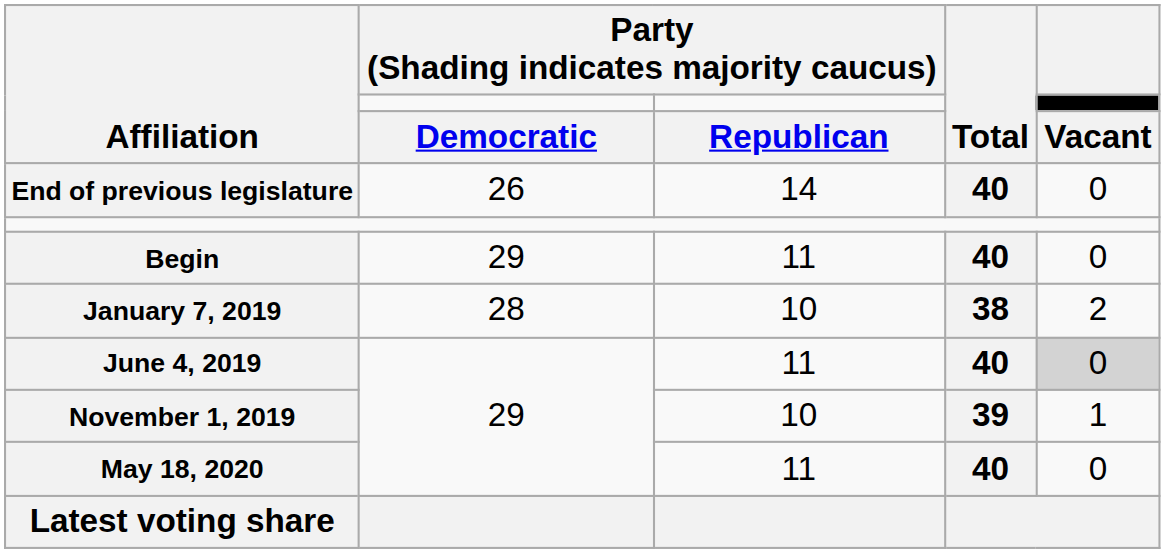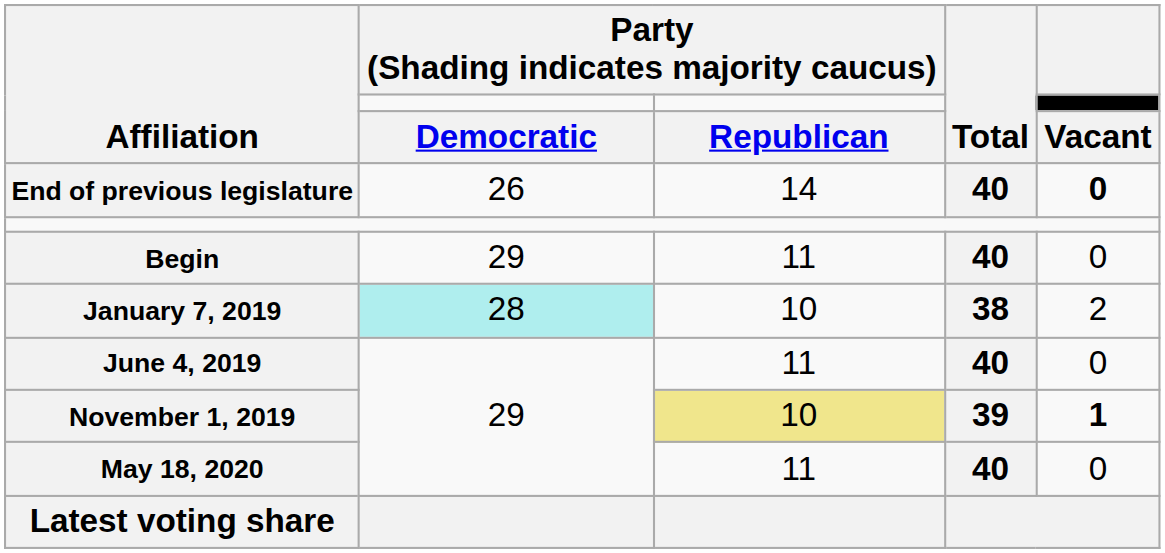(1098, 189) normal -> (1098, 189) bold
(506, 310) no background -> (506, 310) paleturquoise background
(1098, 362) lightgrey background -> (1098, 362) no background
(799, 415) no background -> (799, 415) khaki background
(1098, 415) normal -> (1098, 415) bold
